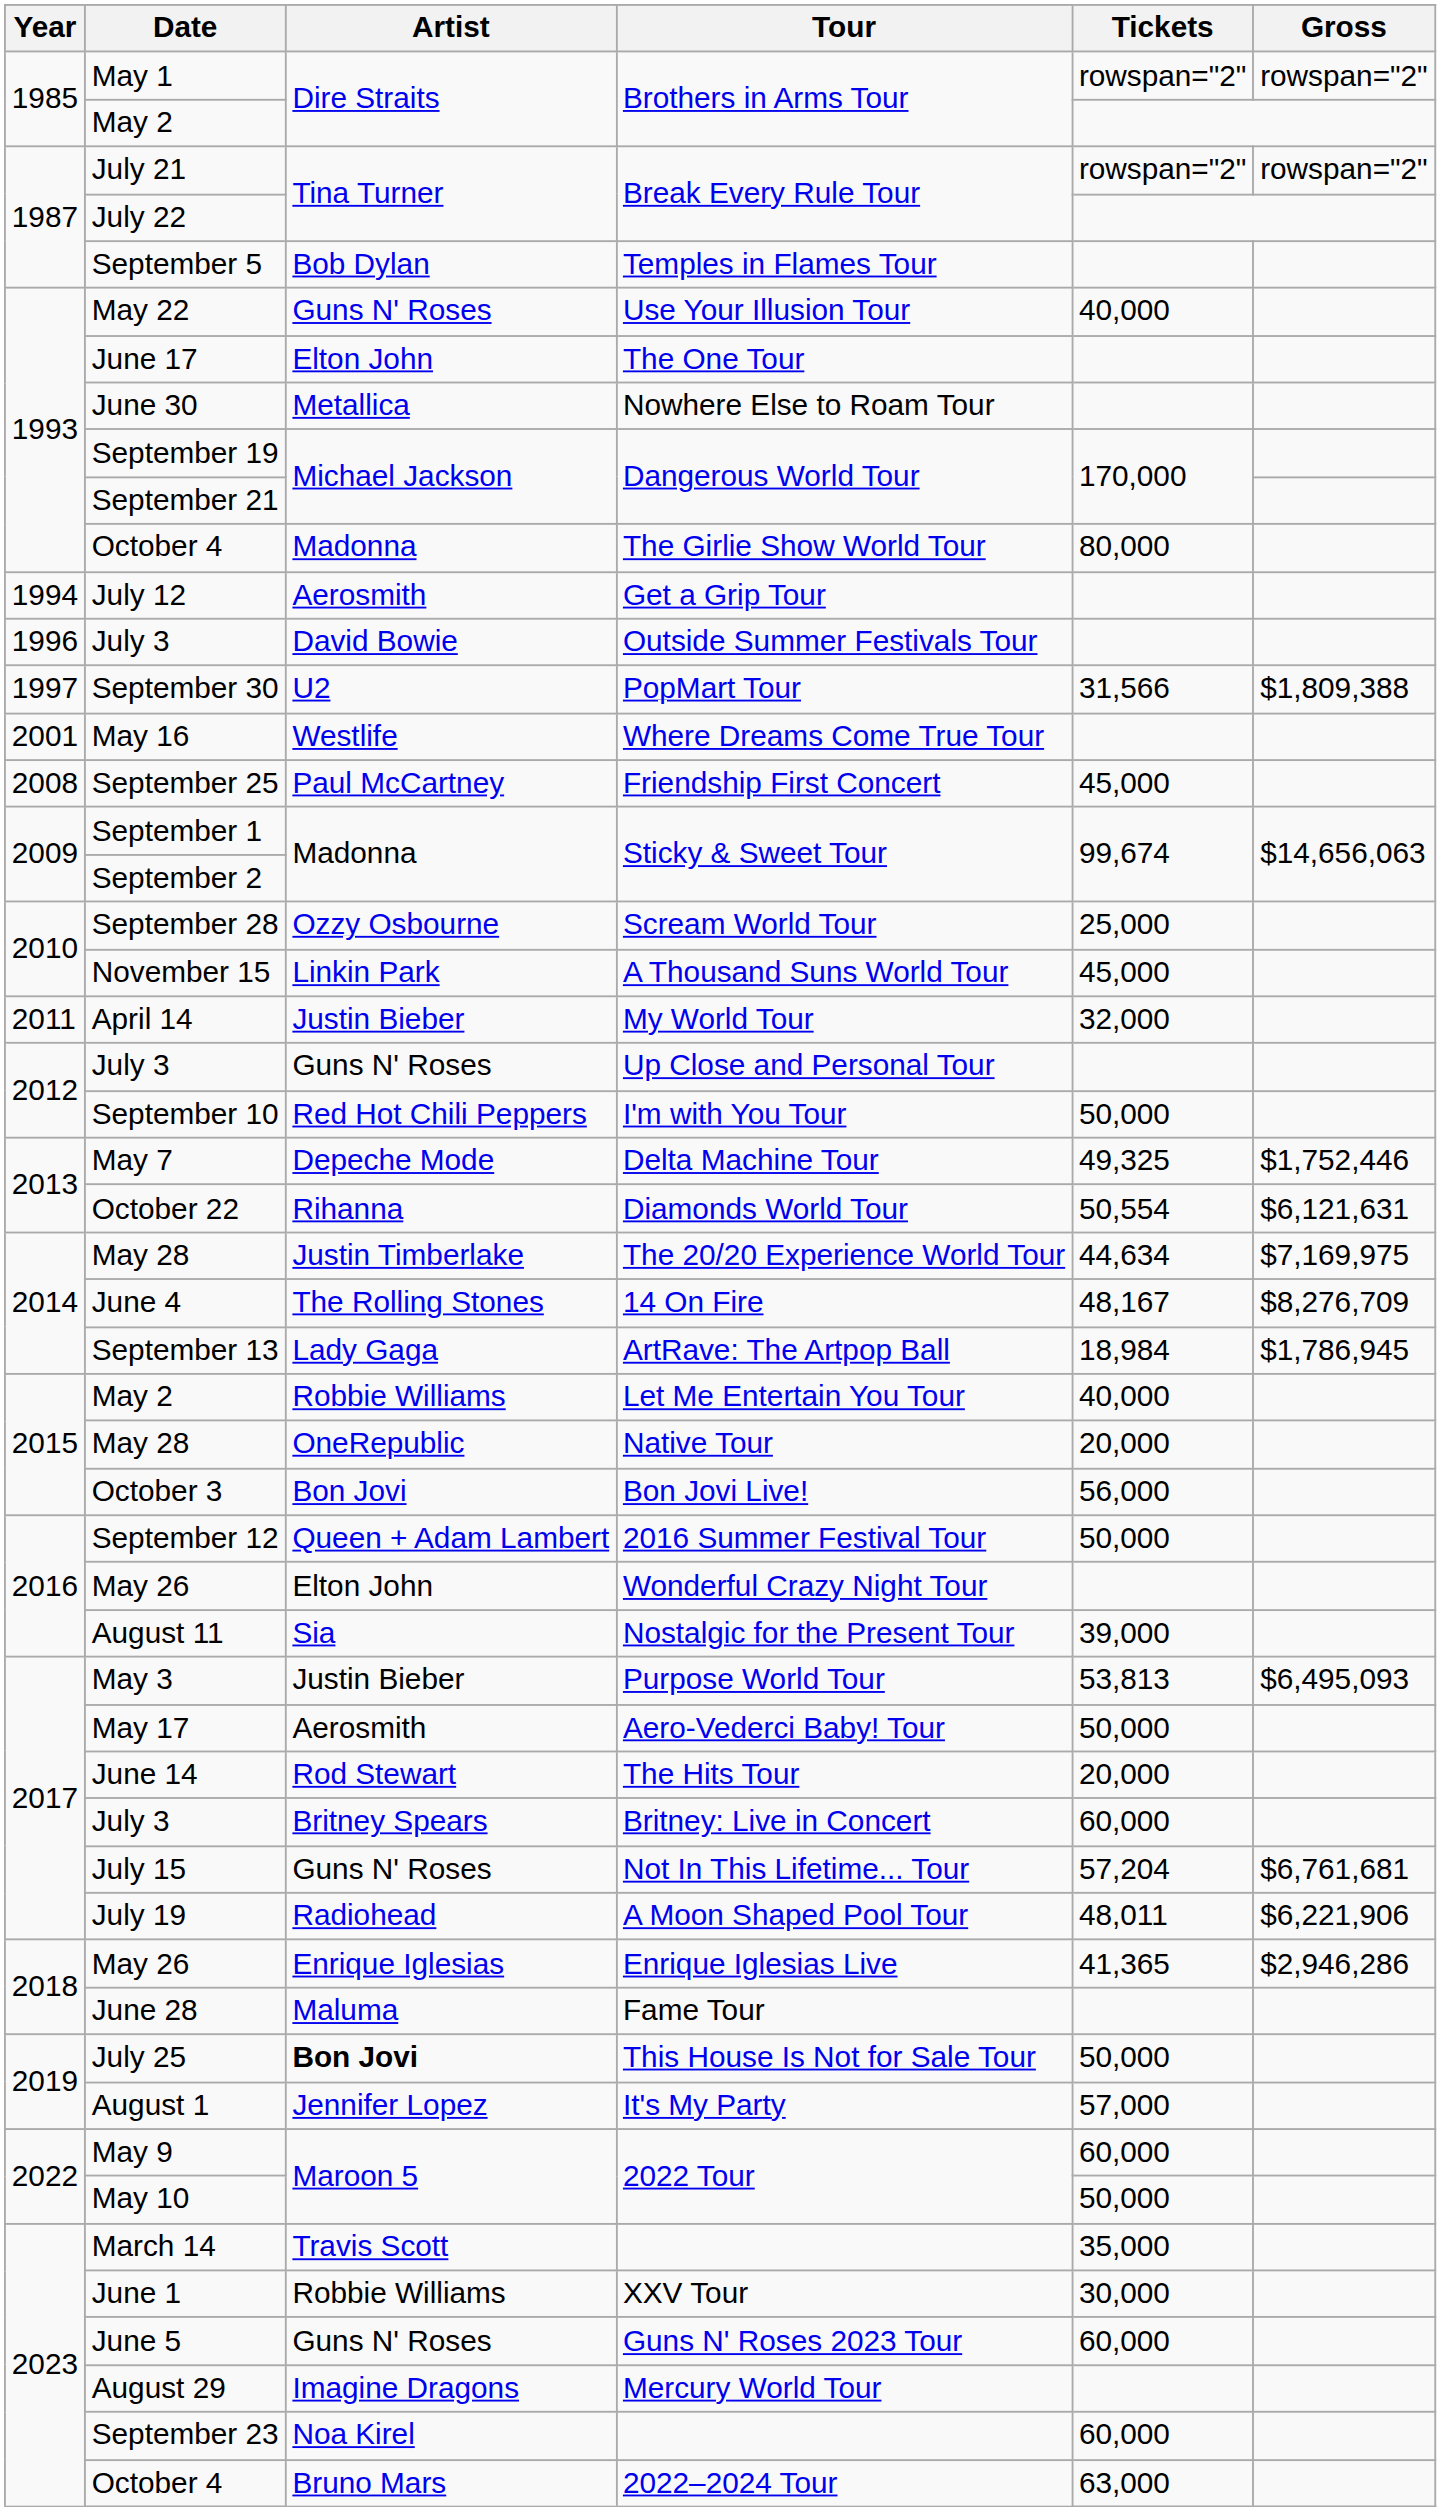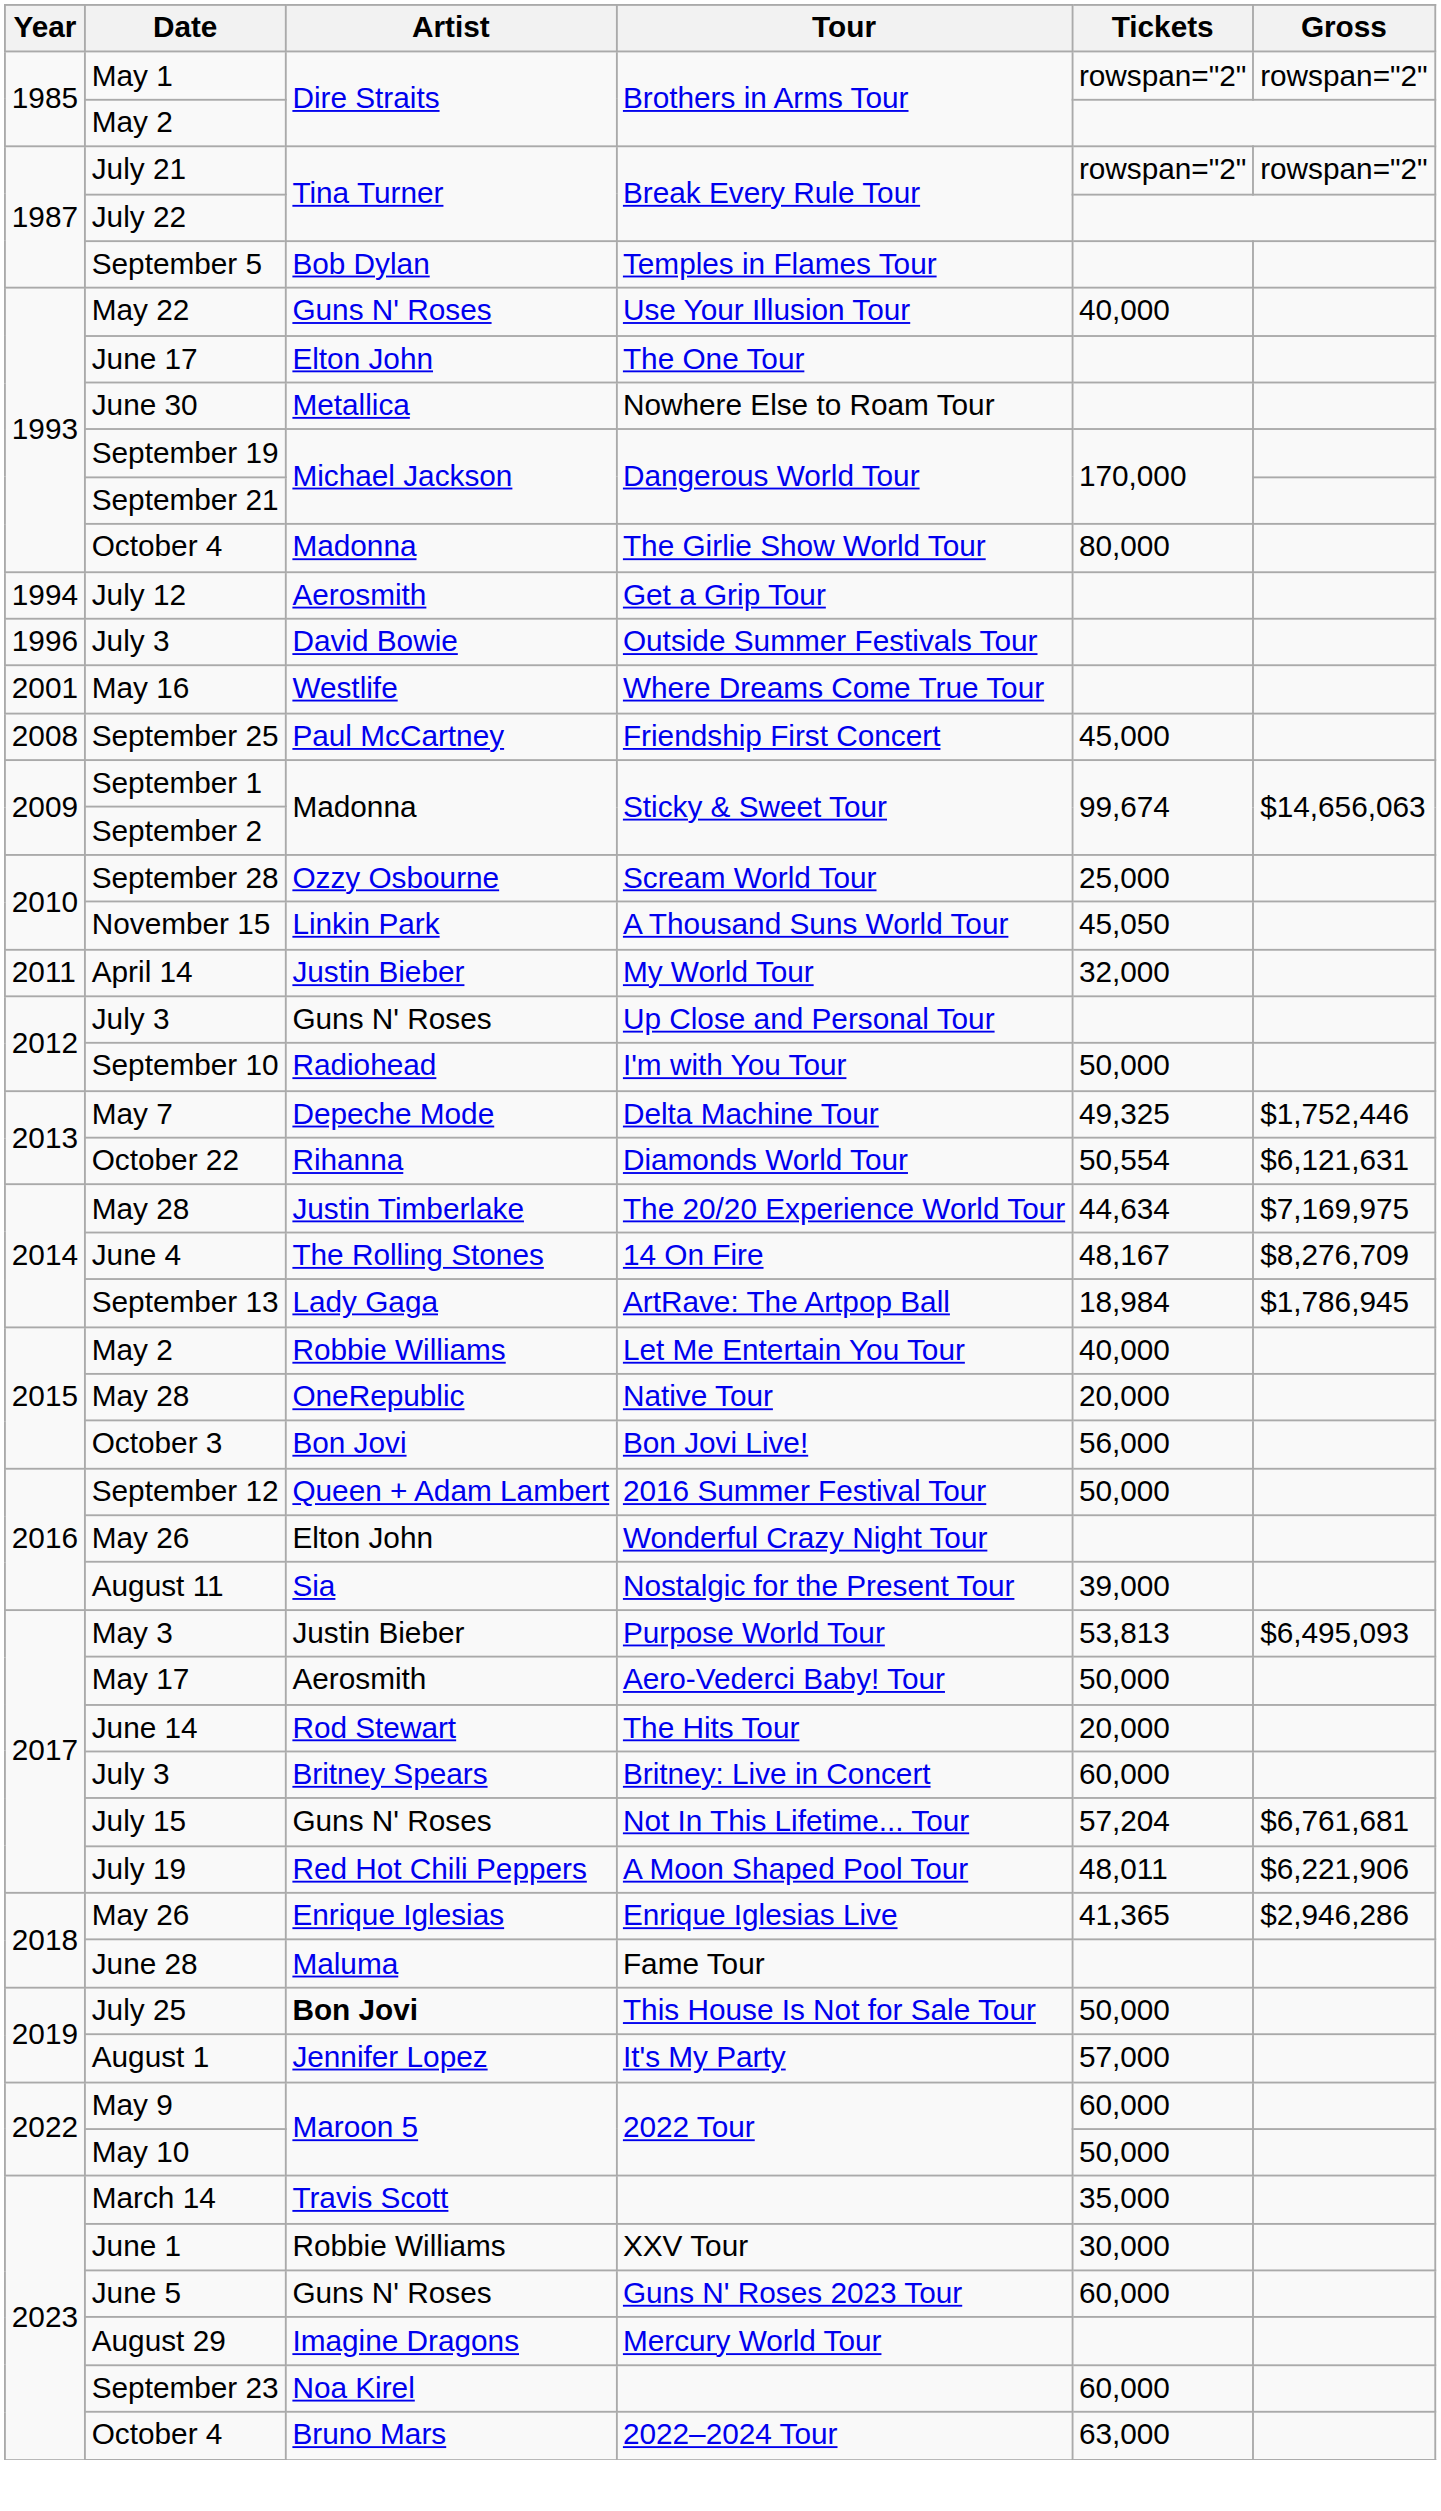- row: (185, 688)
(1124, 972) 45,000 -> (1124, 924) 45,050
(440, 1113) Red Hot Chili Peppers -> (364, 1066) Radiohead
(364, 1915) Radiohead -> (440, 1868) Red Hot Chili Peppers
